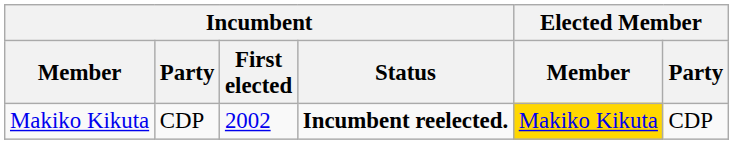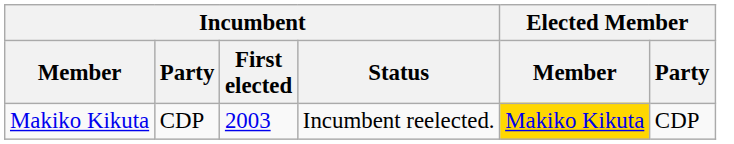(248, 120) 2002 -> (248, 120) 2003
(405, 120) bold -> (399, 120) normal
